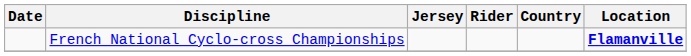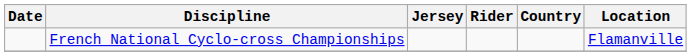(636, 40) bold -> (636, 40) normal
